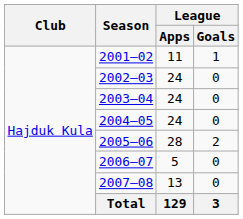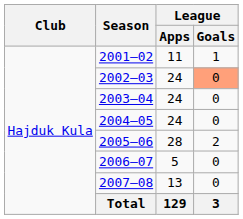(216, 78) no background -> (216, 78) lightsalmon background
